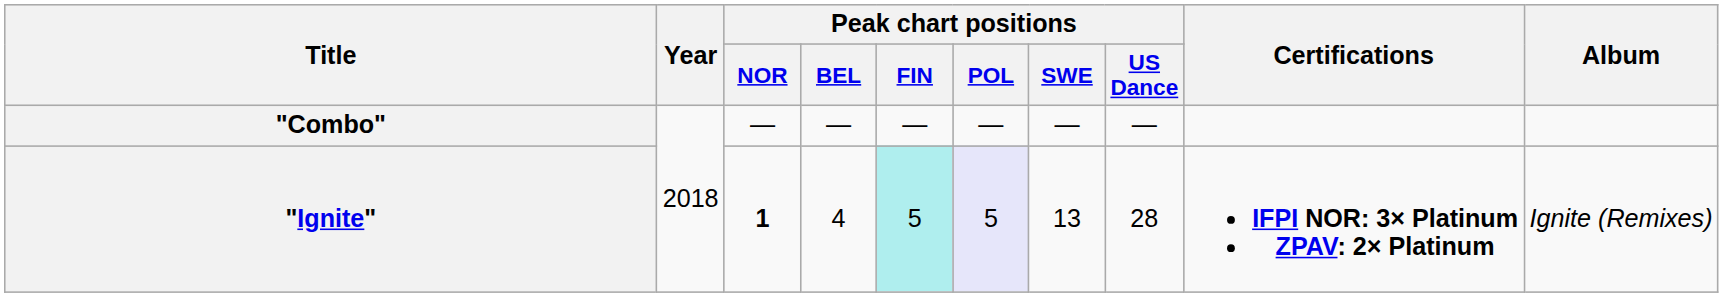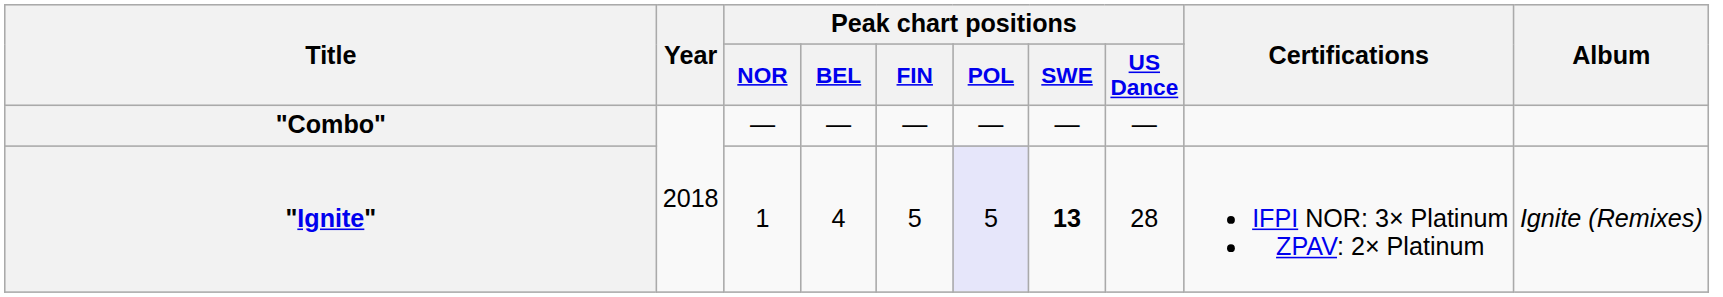(762, 218) bold -> (762, 218) normal
(915, 218) paleturquoise background -> (915, 218) no background
(1067, 218) normal -> (1067, 218) bold
(1354, 233) bold -> (1349, 233) normal
